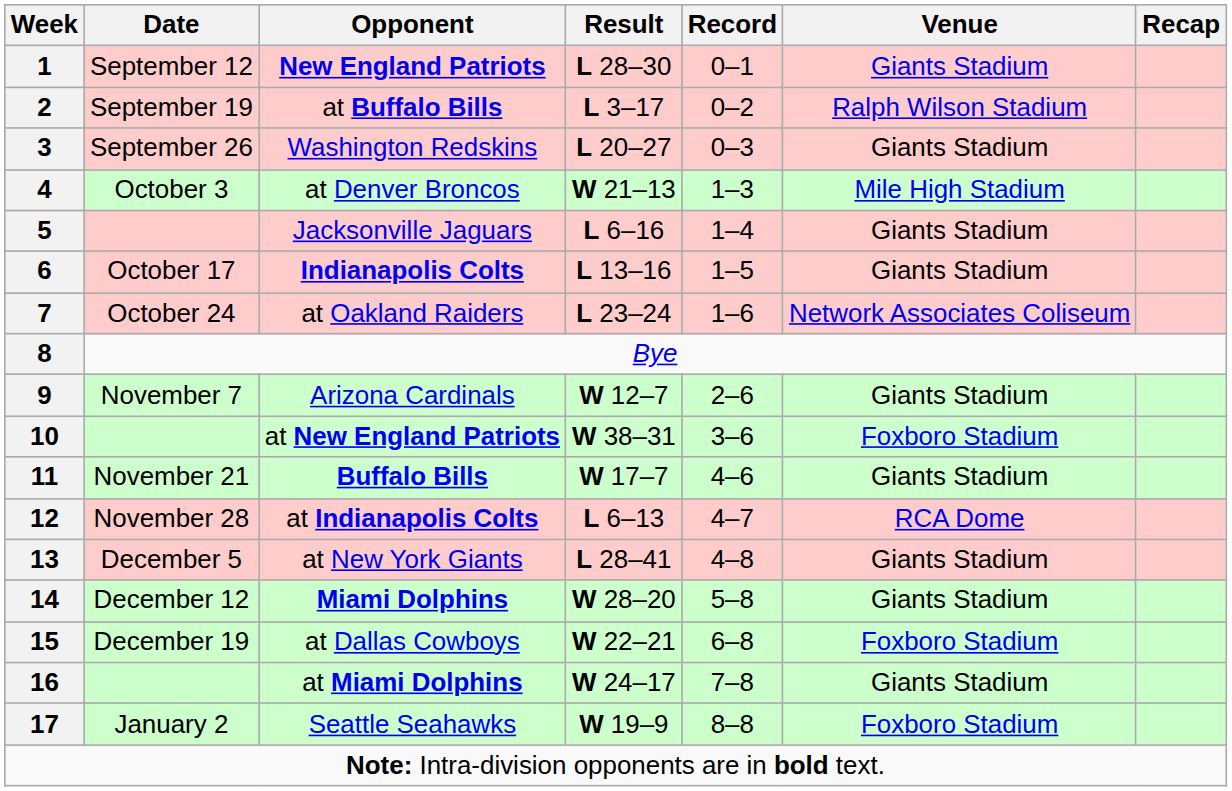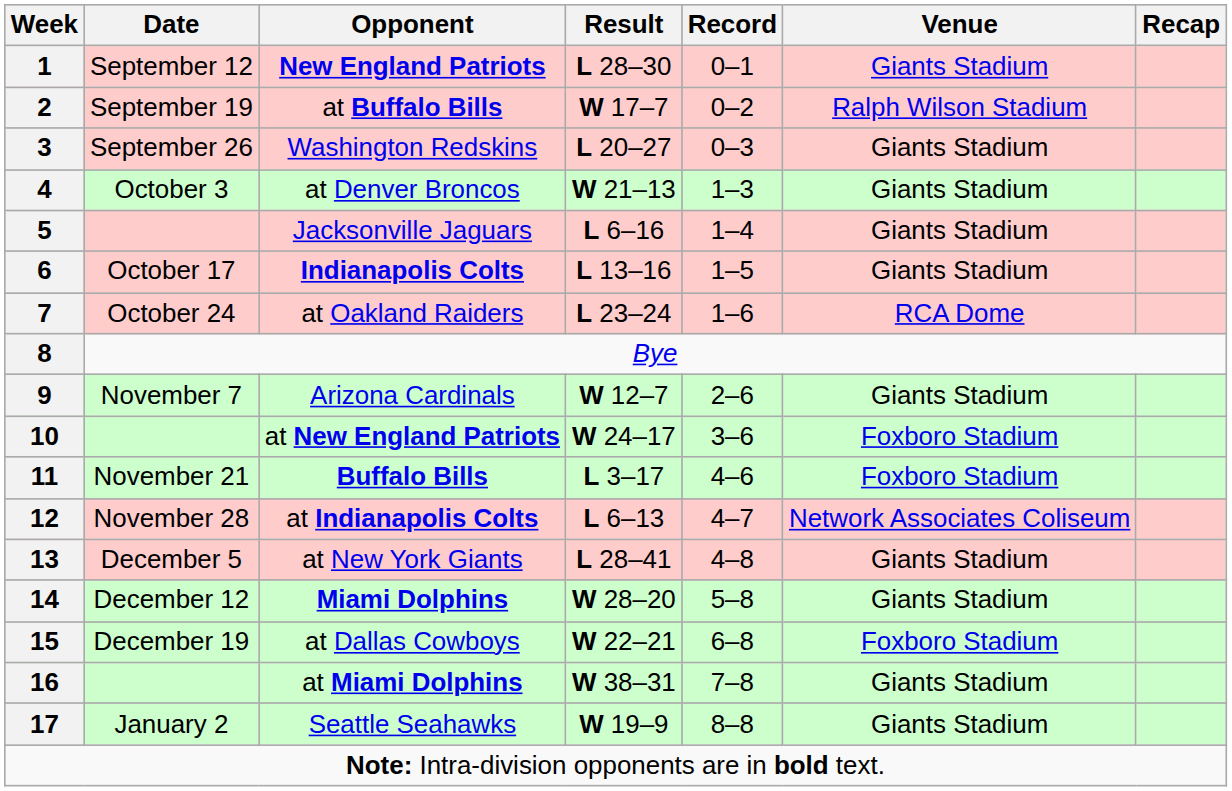(624, 107) L 3–17 -> (624, 107) W 17–7
(960, 189) Mile High Stadium -> (960, 189) Giants Stadium
(960, 312) Network Associates Coliseum -> (960, 312) RCA Dome
(624, 436) W 38–31 -> (624, 436) W 24–17
(624, 477) W 17–7 -> (624, 477) L 3–17
(960, 477) Giants Stadium -> (960, 477) Foxboro Stadium
(960, 518) RCA Dome -> (960, 518) Network Associates Coliseum
(624, 682) W 24–17 -> (624, 682) W 38–31
(960, 723) Foxboro Stadium -> (960, 723) Giants Stadium
